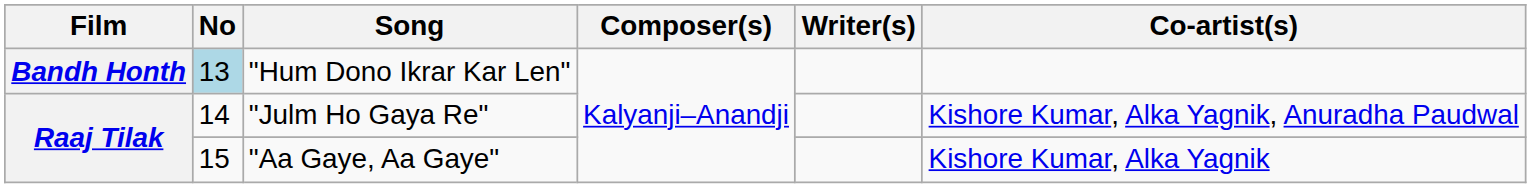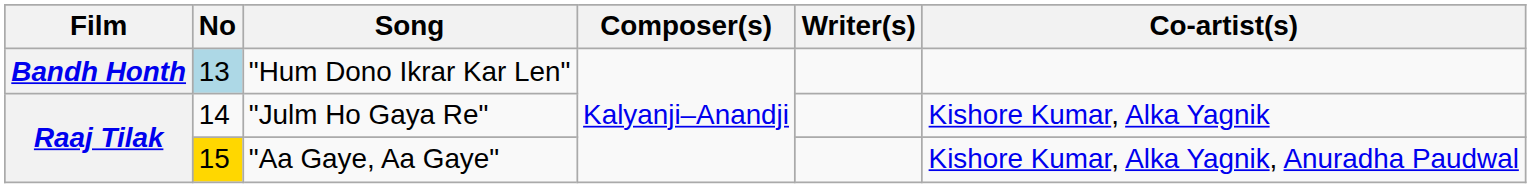(1224, 114) Kishore Kumar, Alka Yagnik, Anuradha Paudwal -> (1099, 114) Kishore Kumar, Alka Yagnik
(214, 159) no background -> (214, 159) gold background
(1099, 159) Kishore Kumar, Alka Yagnik -> (1224, 159) Kishore Kumar, Alka Yagnik, Anuradha Paudwal
